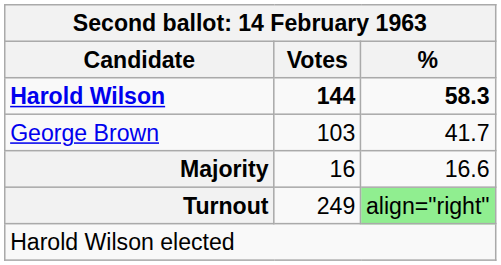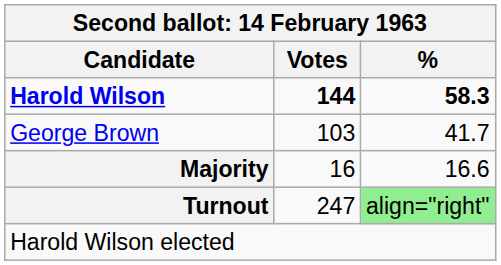(336, 206) 249 -> (336, 206) 247
